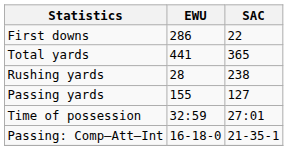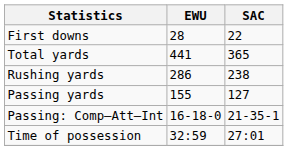(181, 35) 286 -> (177, 35) 28
(177, 75) 28 -> (181, 75) 286
rows swapped: (85, 136) <-> (74, 116)
